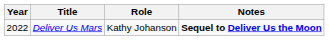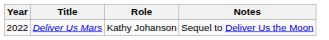(251, 27) bold -> (247, 27) normal
